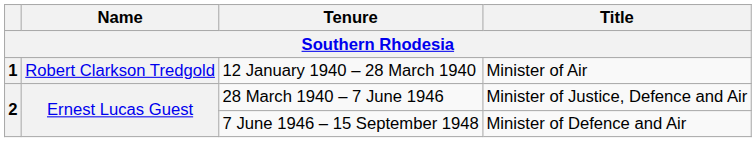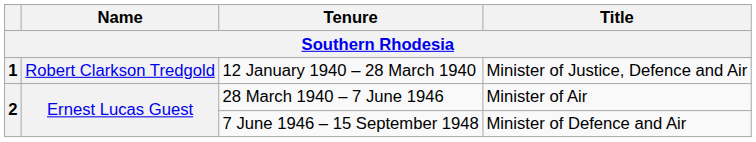(537, 70) Minister of Air -> (617, 70) Minister of Justice, Defence and Air
(617, 96) Minister of Justice, Defence and Air -> (537, 96) Minister of Air
